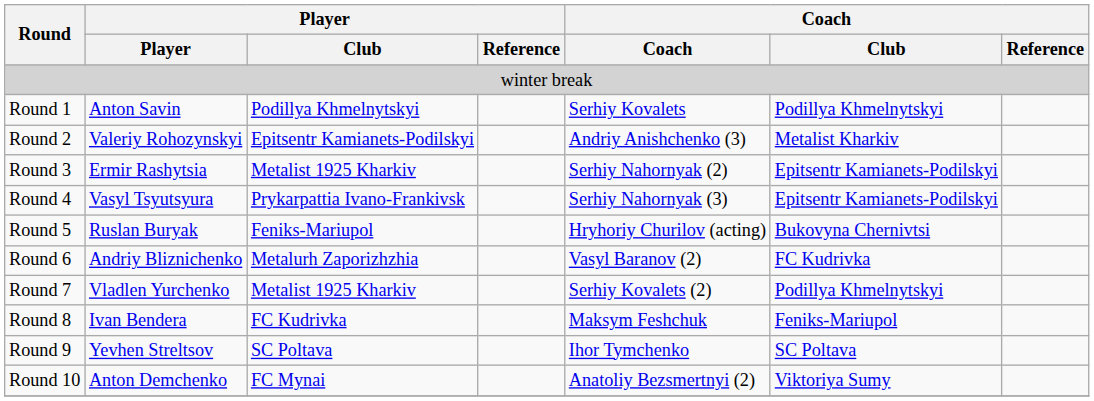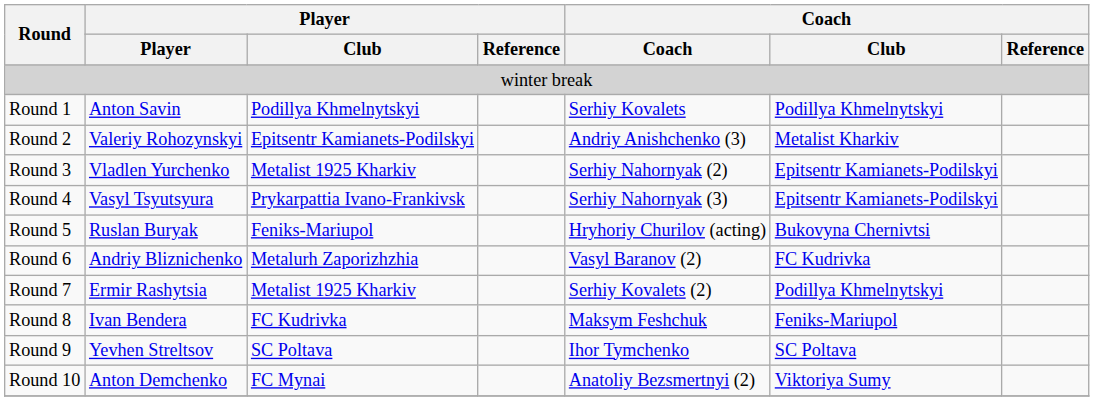(148, 169) Ermir Rashytsia -> (159, 169) Vladlen Yurchenko
(159, 289) Vladlen Yurchenko -> (148, 289) Ermir Rashytsia
